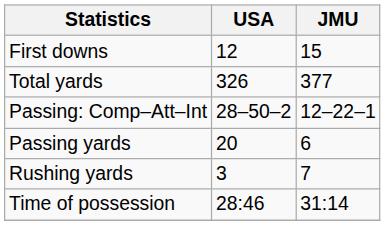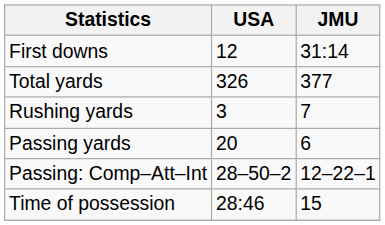(311, 50) 15 -> (325, 50) 31:14
rows swapped: (71, 173) <-> (108, 112)
(325, 204) 31:14 -> (311, 204) 15
